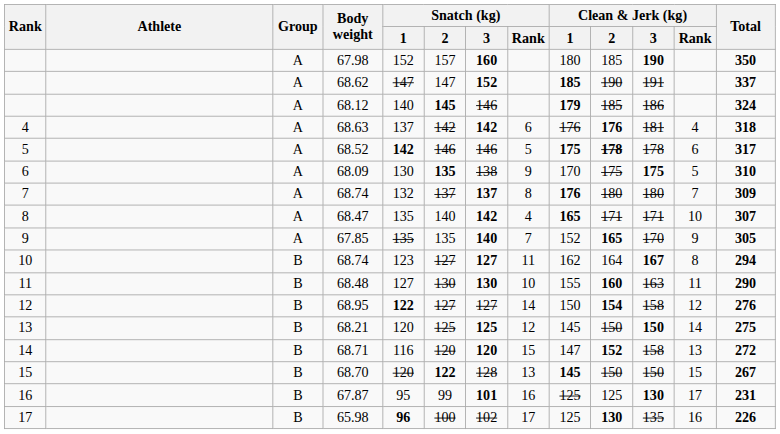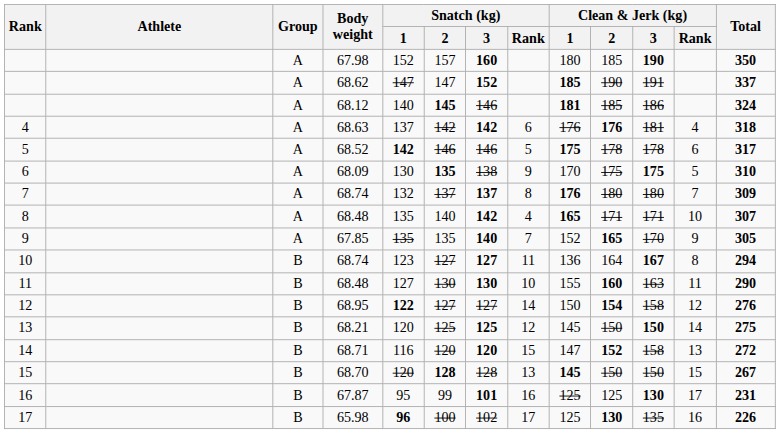(570, 104) 179 -> (570, 104) 181
(612, 149) bold -> (612, 149) normal
(353, 216) 68.47 -> (353, 216) 68.48
(570, 261) 162 -> (570, 261) 136
(445, 372) 122 -> (445, 372) 128
